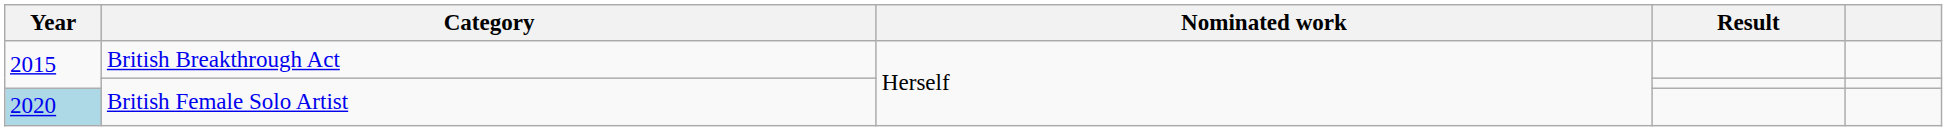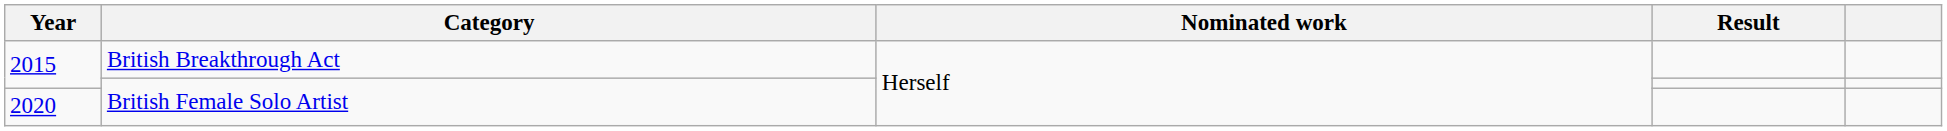(33, 106) lightblue background -> (33, 106) no background
